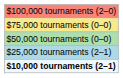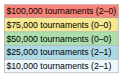(61, 66) bold -> (59, 66) normal
